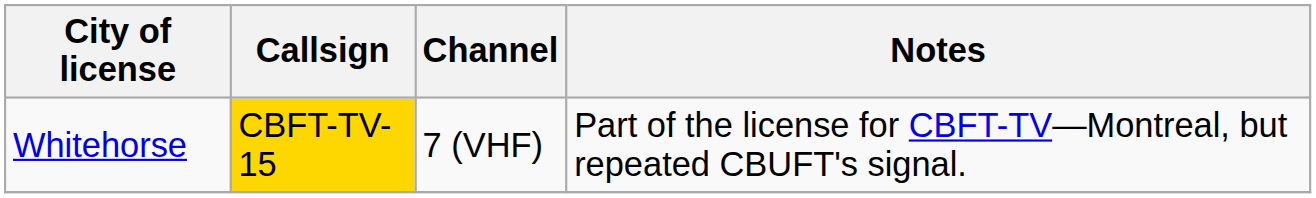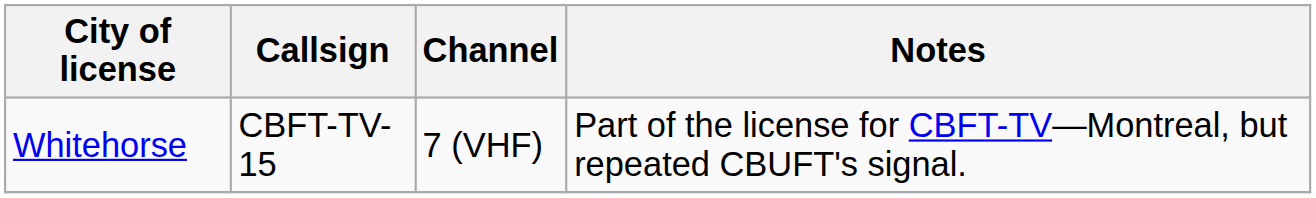(315, 144) gold background -> (315, 144) no background
